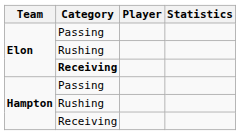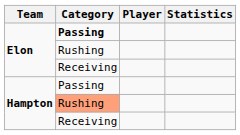(81, 32) normal -> (81, 32) bold
(88, 68) bold -> (88, 68) normal
(81, 103) no background -> (81, 103) lightsalmon background
